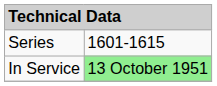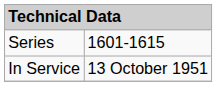(148, 68) lightgreen background -> (148, 68) no background
